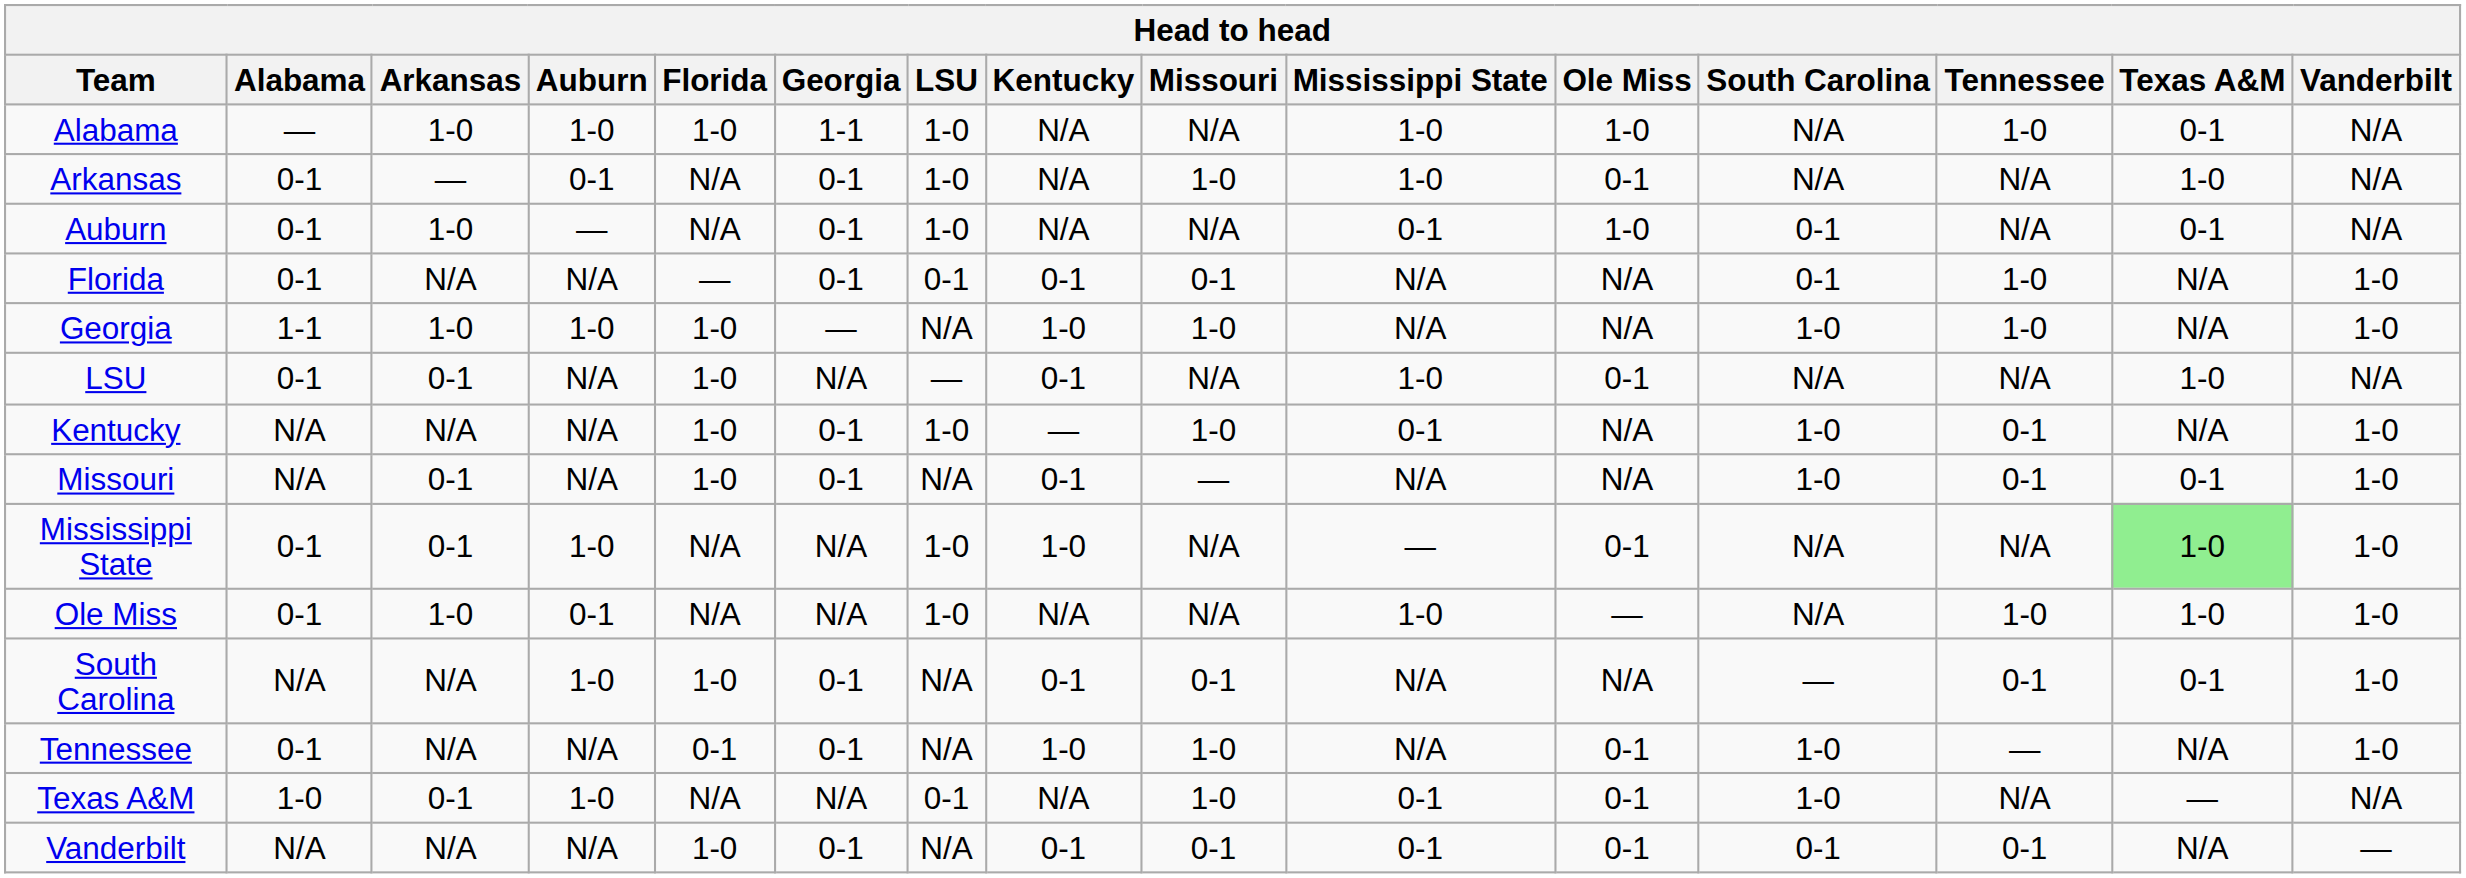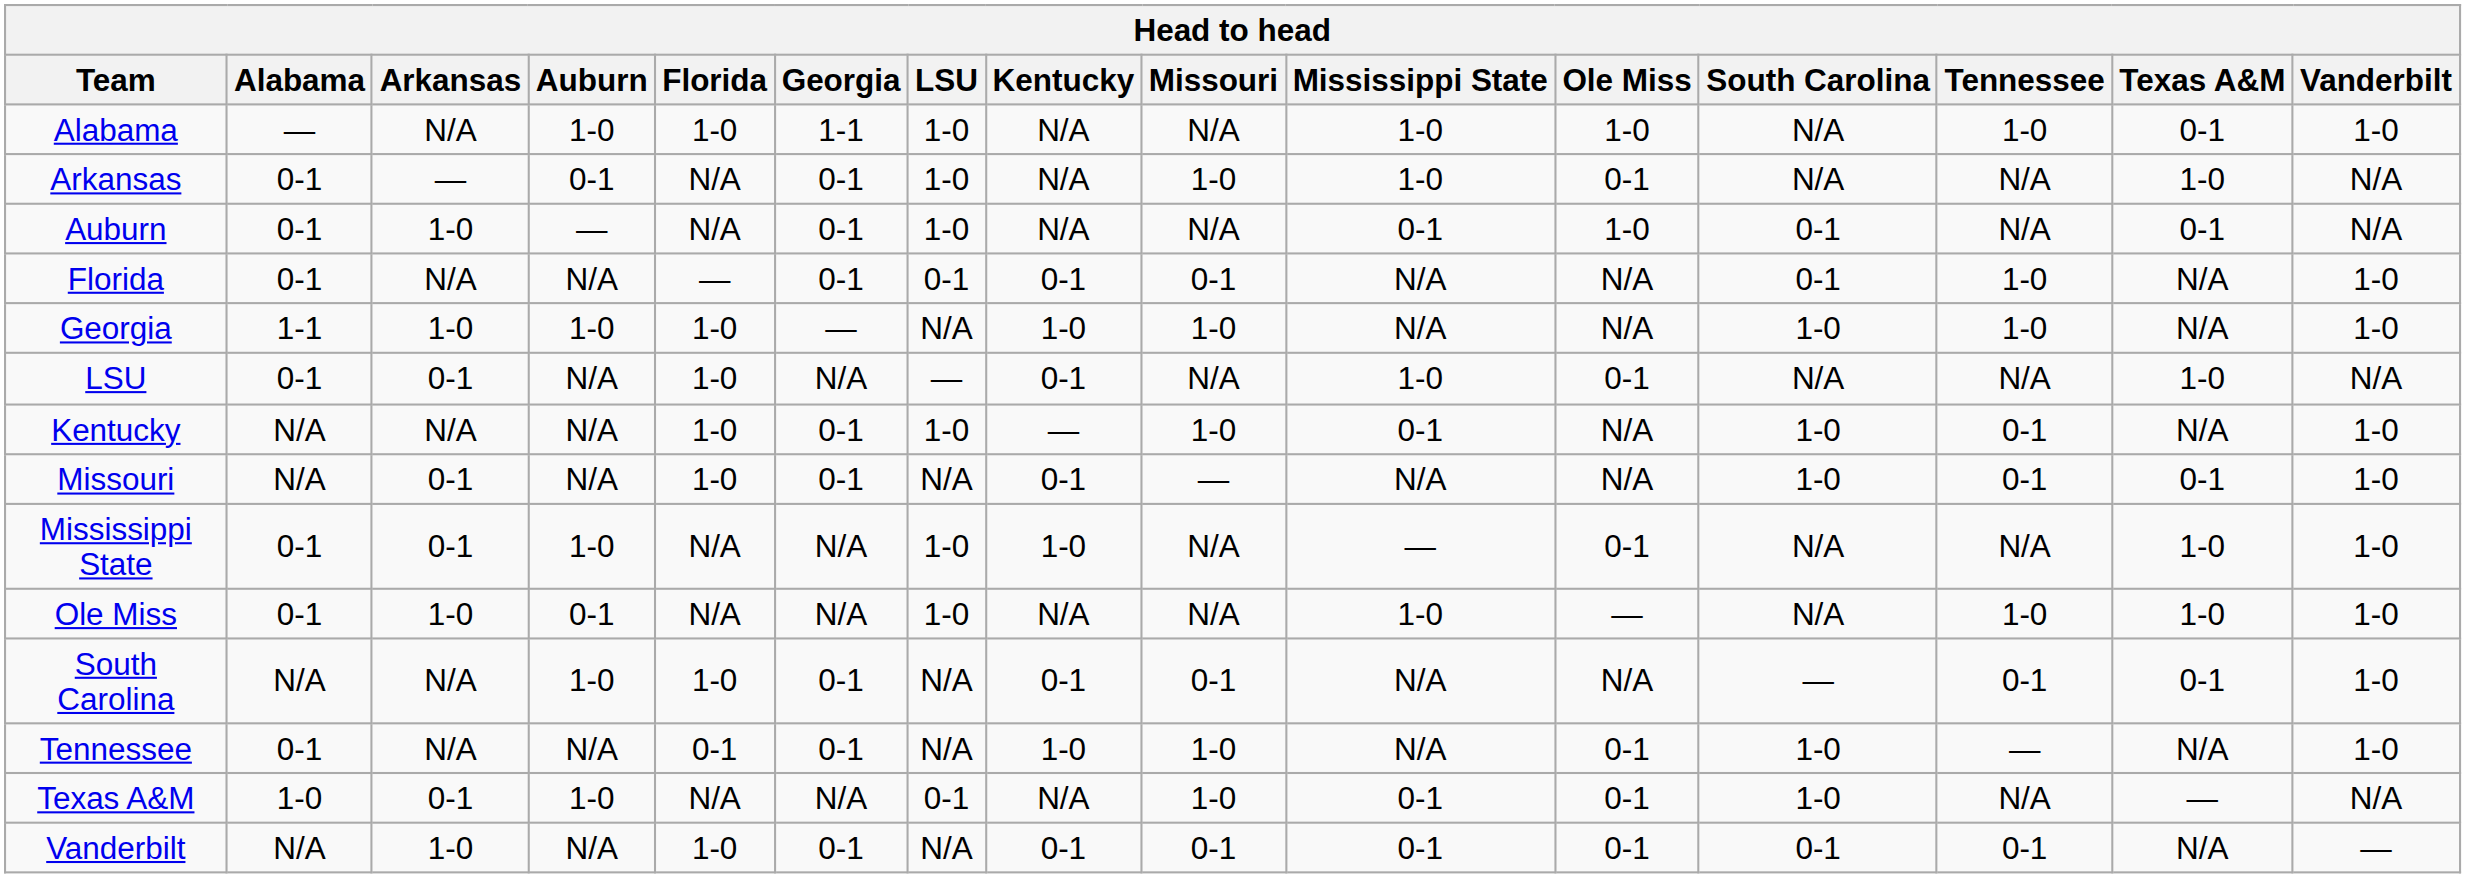(450, 130) 1-0 -> (450, 130) N/A
(2376, 130) N/A -> (2376, 130) 1-0
(2202, 546) lightgreen background -> (2202, 546) no background
(450, 848) N/A -> (450, 848) 1-0
